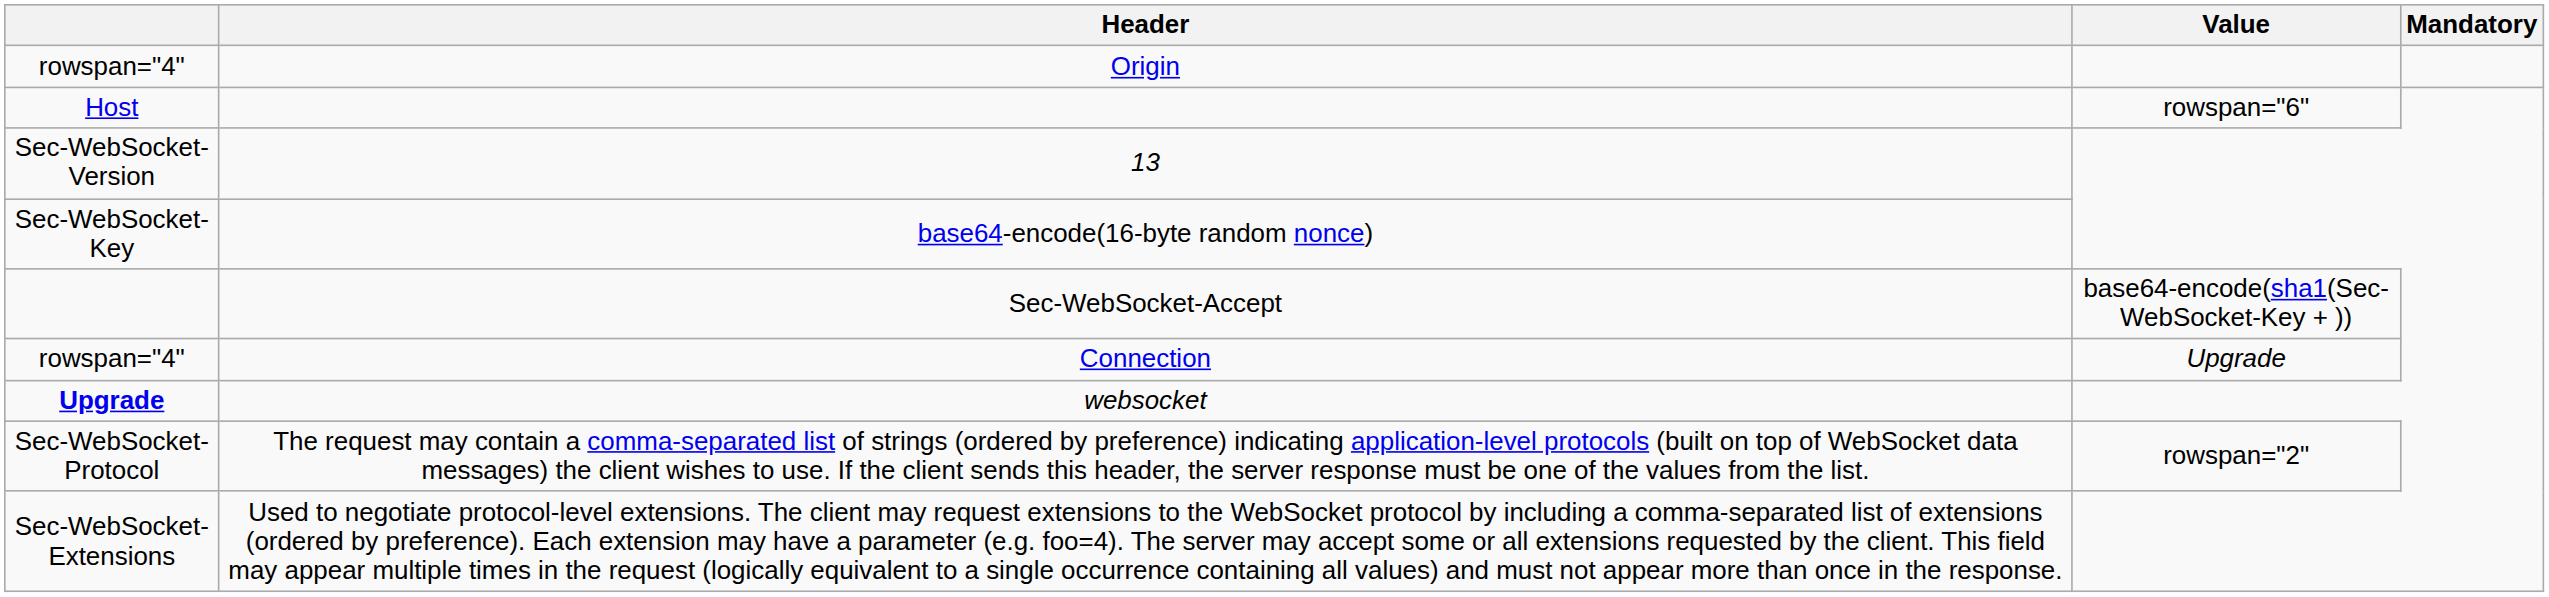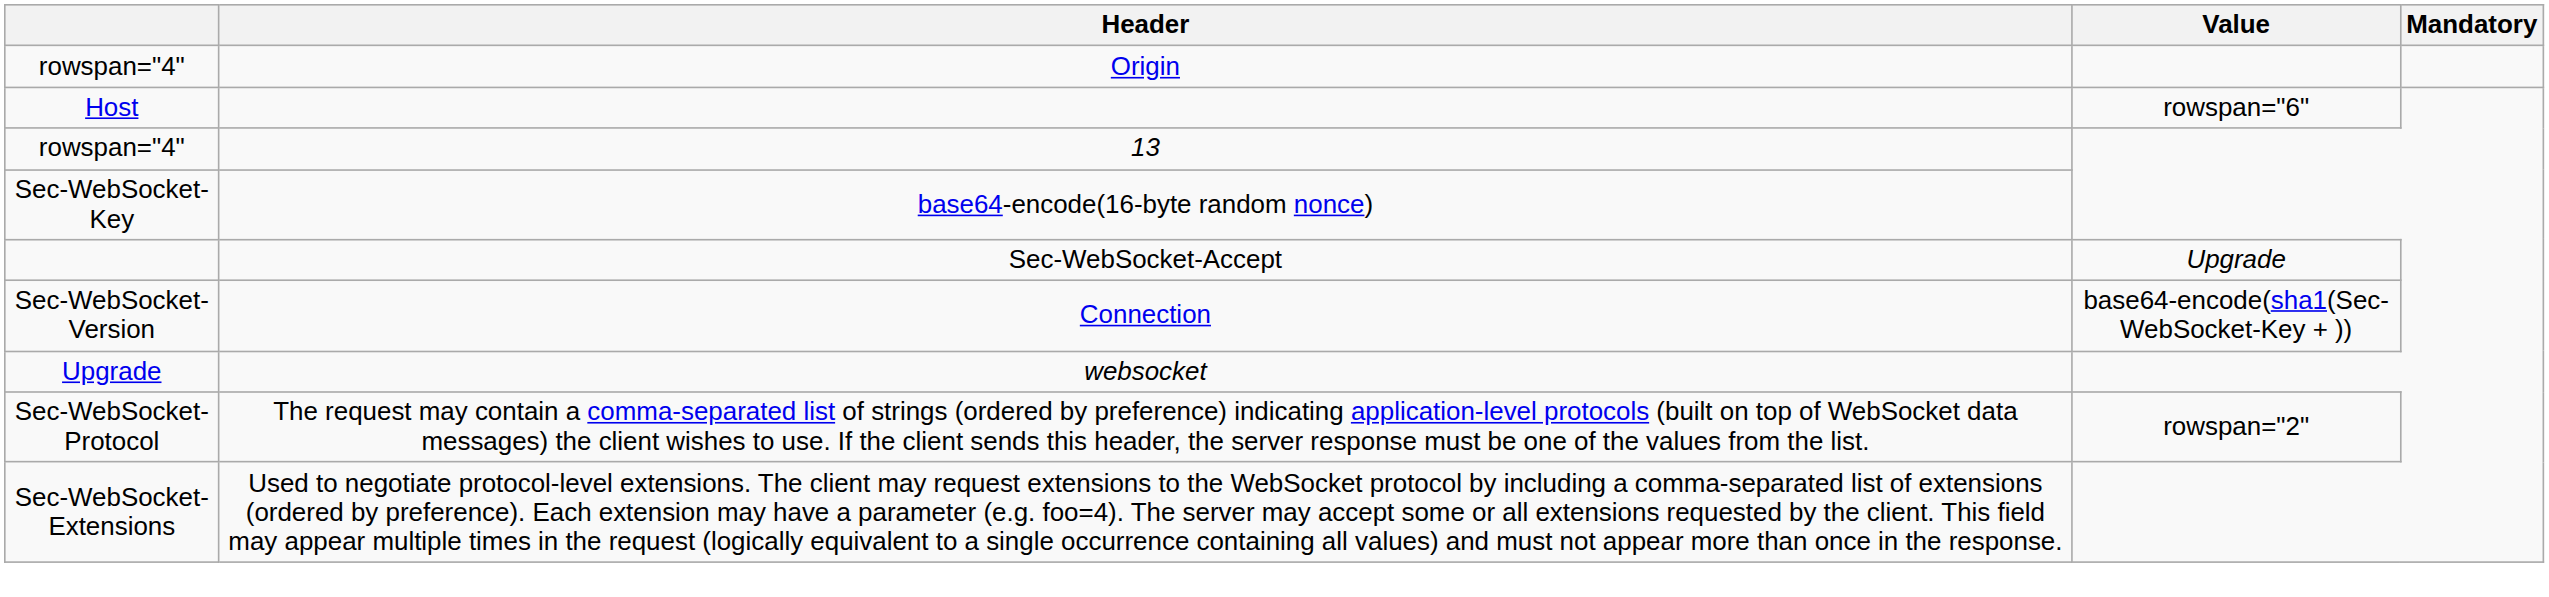(112, 162) Sec-WebSocket-Version -> (112, 148) rowspan="4"
(2236, 303) base64-encode(sha1(Sec-WebSocket-Key + )) -> (2236, 259) Upgrade
(112, 359) rowspan="4" -> (112, 315) Sec-WebSocket-Version
(2236, 359) Upgrade -> (2236, 315) base64-encode(sha1(Sec-WebSocket-Key + ))
(112, 400) bold -> (112, 371) normal
